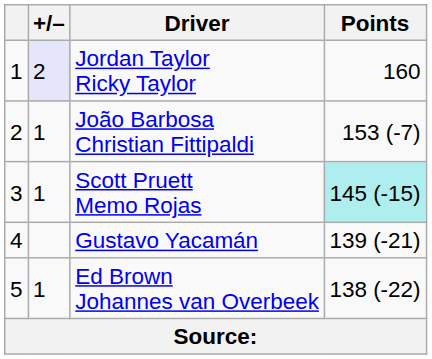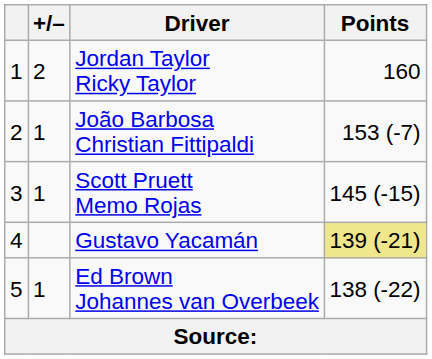(39, 71) lavender background -> (39, 71) no background
(375, 192) paleturquoise background -> (375, 192) no background
(375, 241) no background -> (375, 241) khaki background
